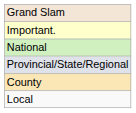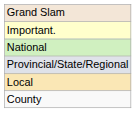(24, 82) County -> (20, 82) Local
(20, 99) Local -> (24, 99) County
